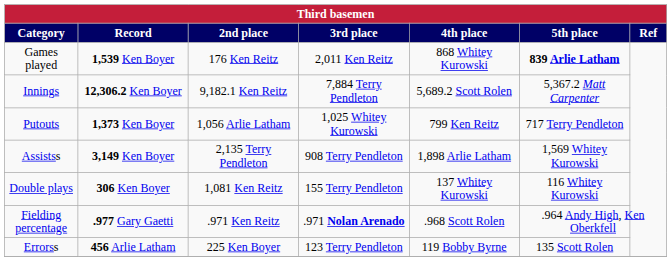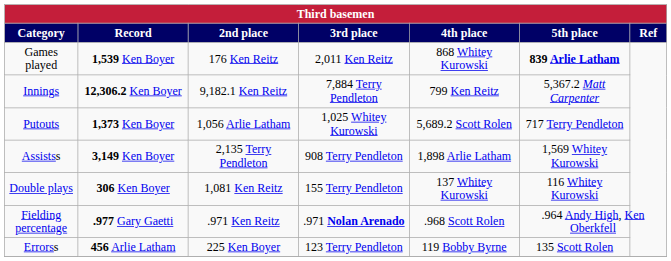(464, 91) 5,689.2 Scott Rolen -> (464, 91) 799 Ken Reitz
(464, 123) 799 Ken Reitz -> (464, 123) 5,689.2 Scott Rolen
